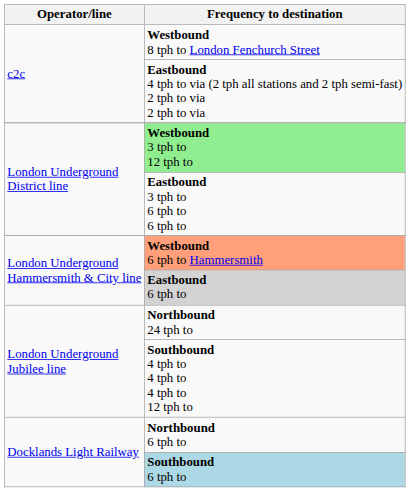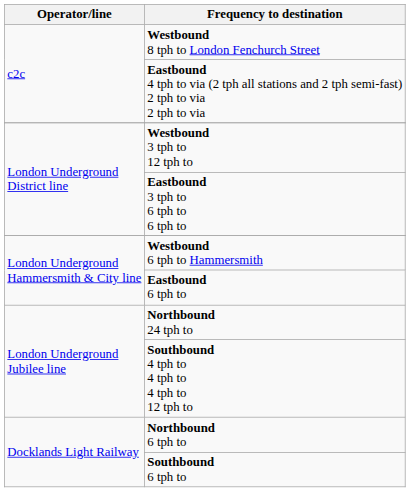(178, 147) lightgreen background -> (178, 147) no background
(205, 252) lightsalmon background -> (205, 252) no background
(177, 287) lightgrey background -> (177, 287) no background
(181, 469) lightblue background -> (181, 469) no background
